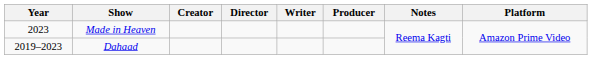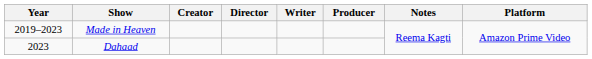(38, 29) 2023 -> (38, 29) 2019–2023
(38, 46) 2019–2023 -> (38, 46) 2023
